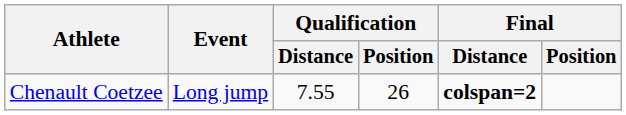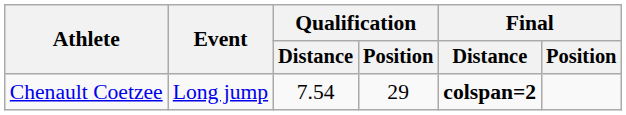(316, 92) 7.55 -> (316, 92) 7.54
(398, 92) 26 -> (398, 92) 29
